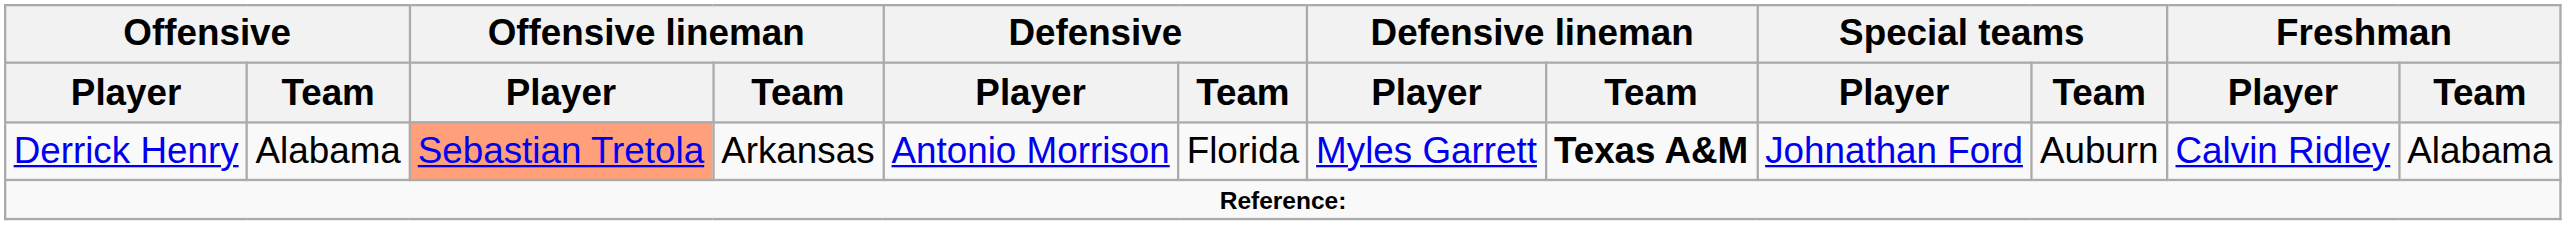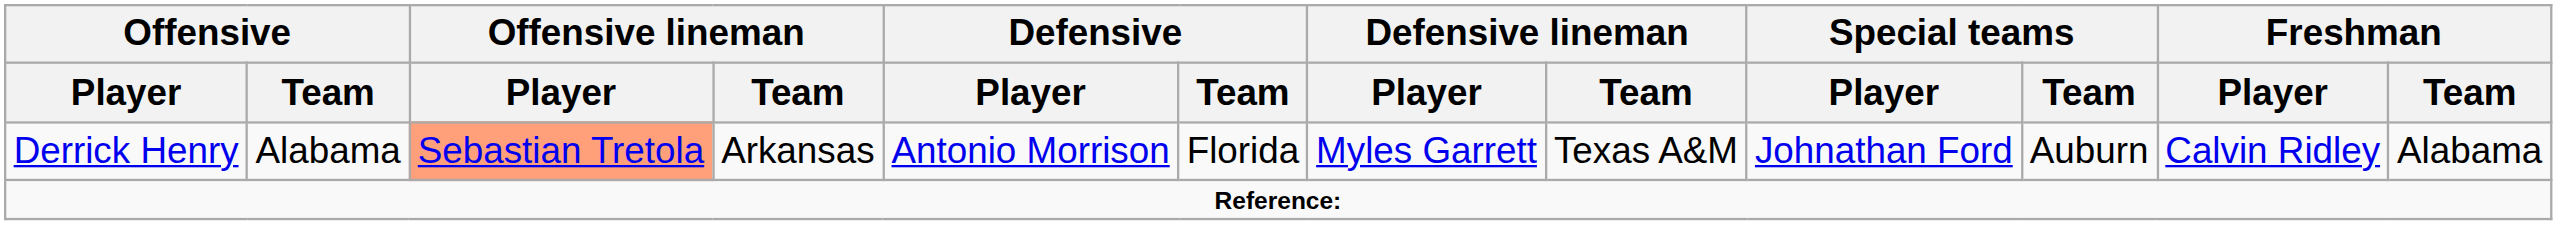(1651, 150) bold -> (1646, 150) normal
